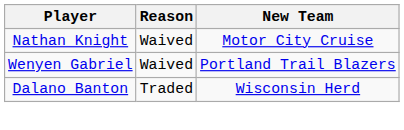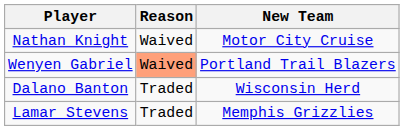(166, 65) no background -> (166, 65) lightsalmon background
+ row: (70, 113)
